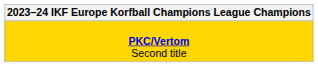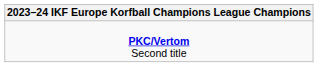(159, 47) gold background -> (159, 47) no background
